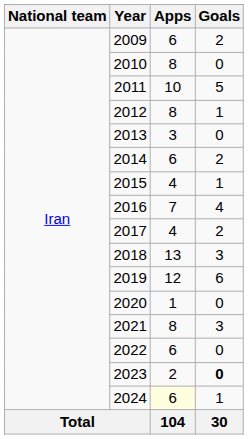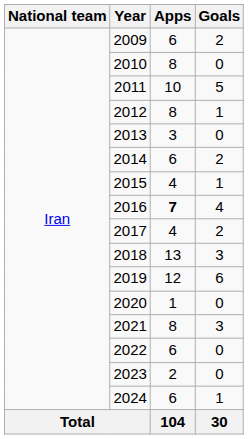(173, 207) normal -> (173, 207) bold
(219, 374) bold -> (219, 374) normal
(173, 398) lightyellow background -> (173, 398) no background
